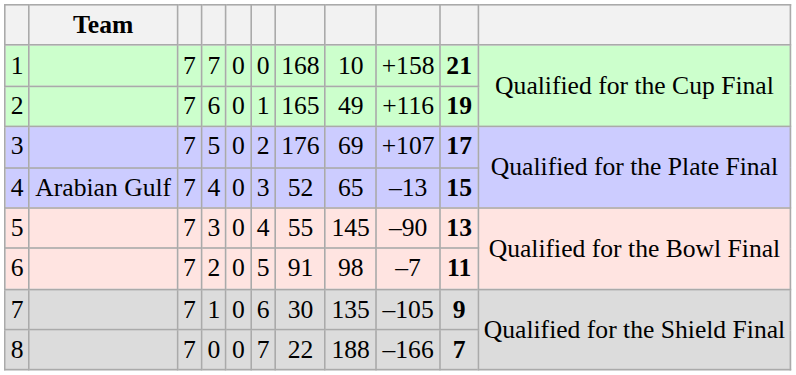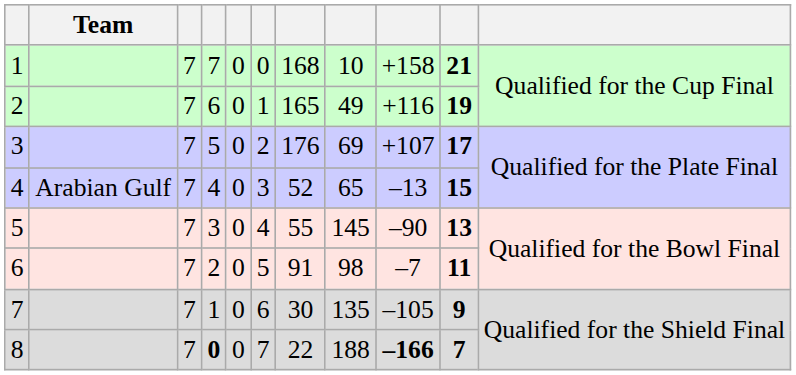(214, 349) normal -> (214, 349) bold
(408, 349) normal -> (408, 349) bold
